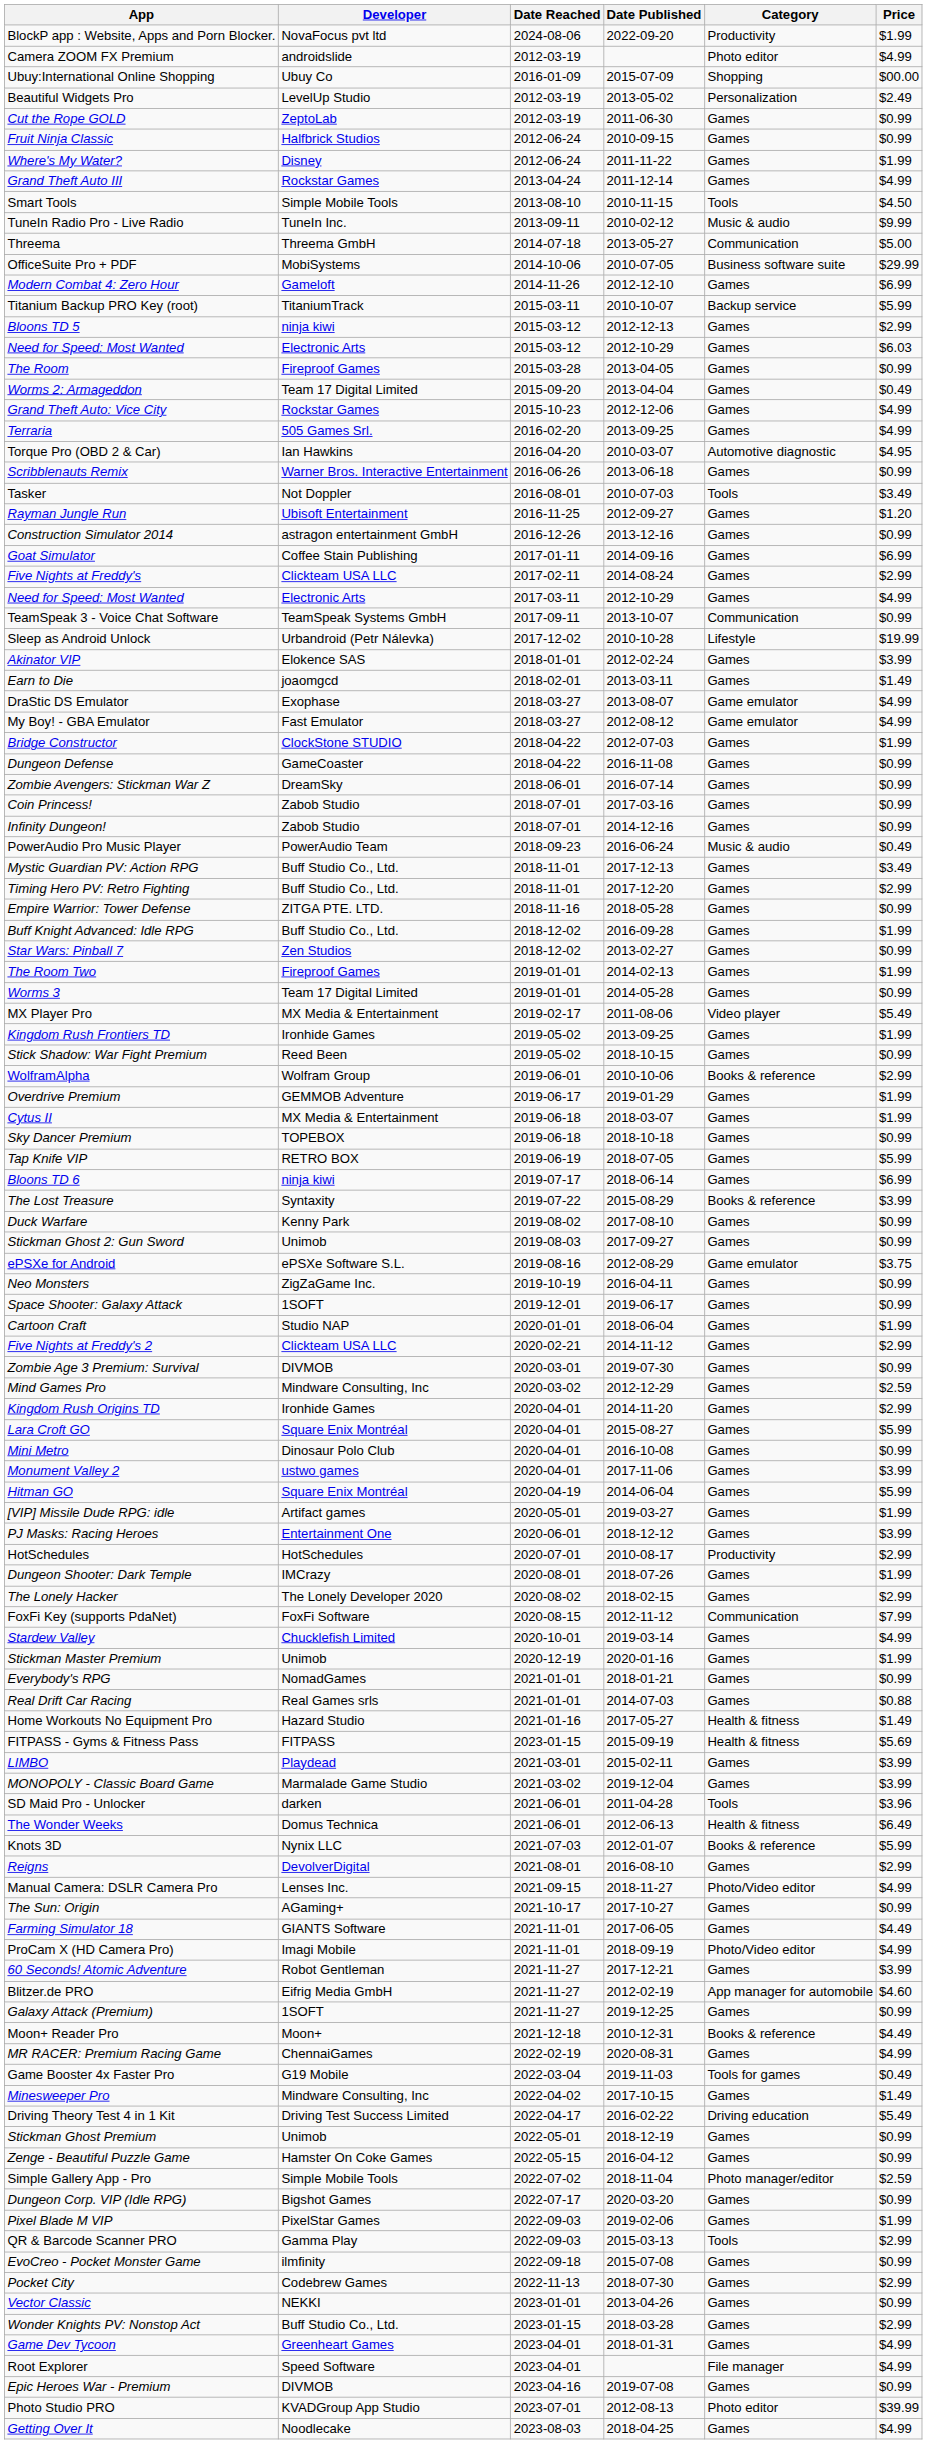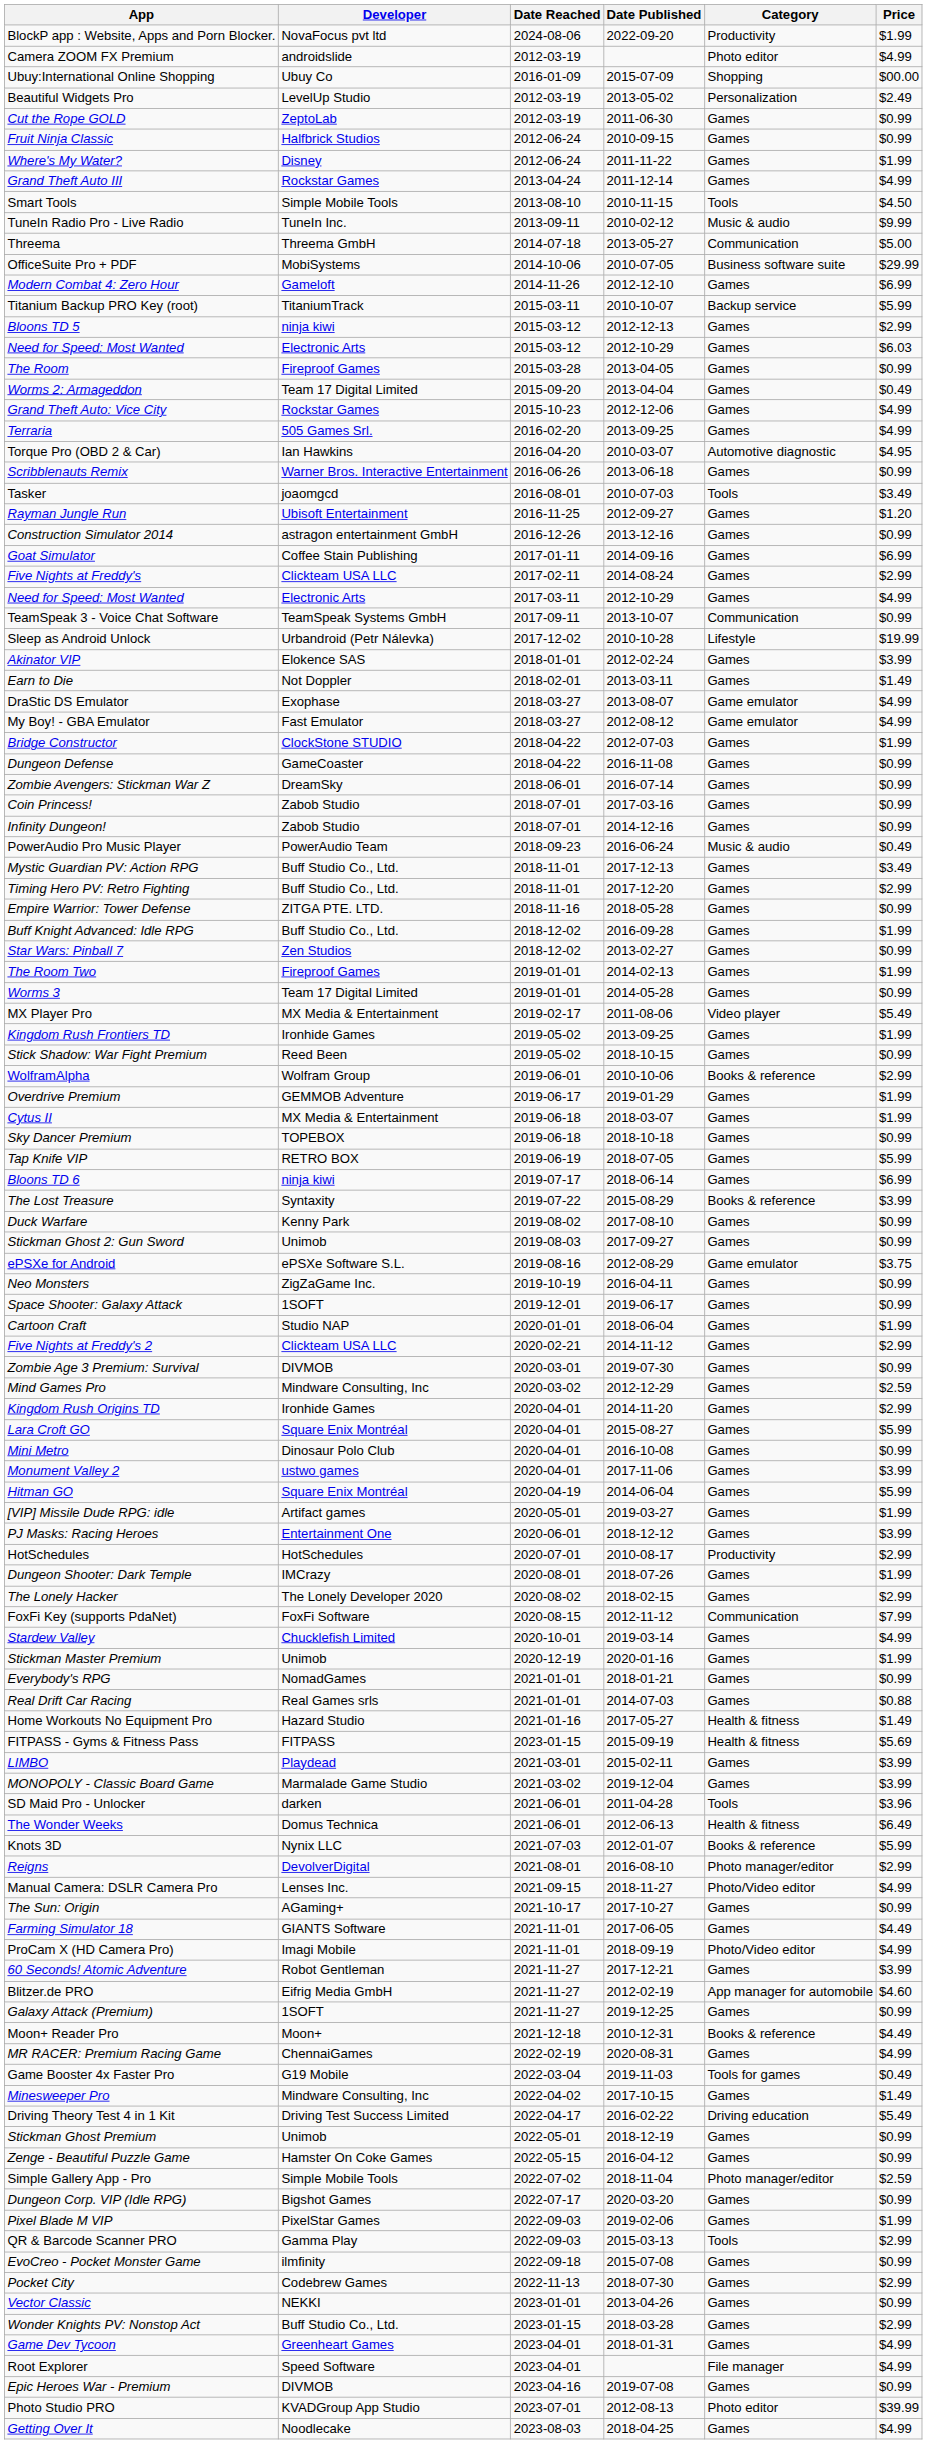(316, 493) Not Doppler -> (310, 493) joaomgcd
(310, 680) joaomgcd -> (316, 680) Not Doppler
(729, 1866) Games -> (770, 1866) Photo manager/editor
